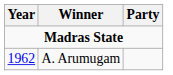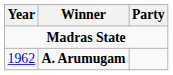(81, 59) normal -> (84, 59) bold
